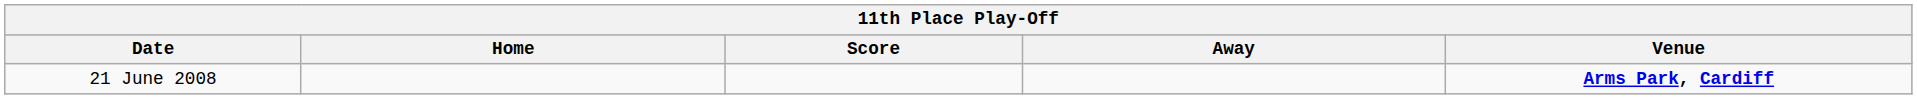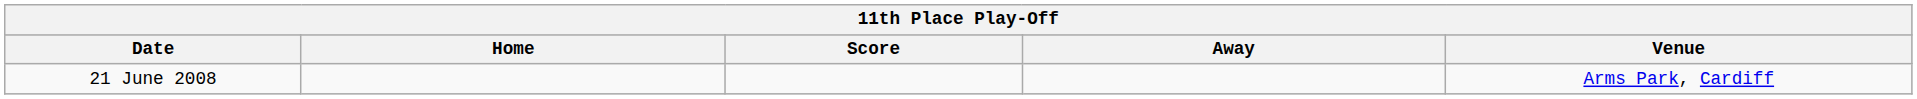(1679, 79) bold -> (1679, 79) normal
